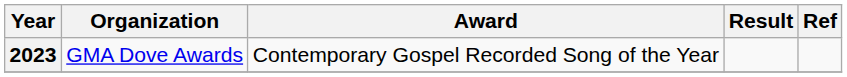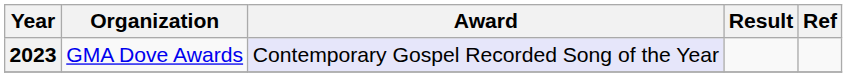(486, 54) no background -> (486, 54) lavender background
